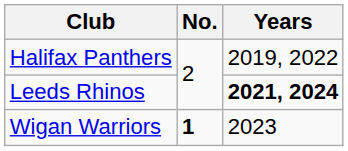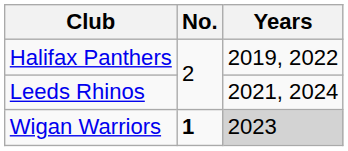(283, 92) bold -> (283, 92) normal
(252, 127) no background -> (252, 127) lightgrey background
